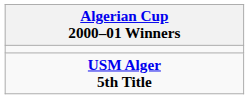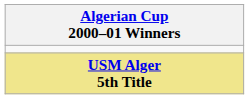(124, 73) no background -> (124, 73) khaki background
